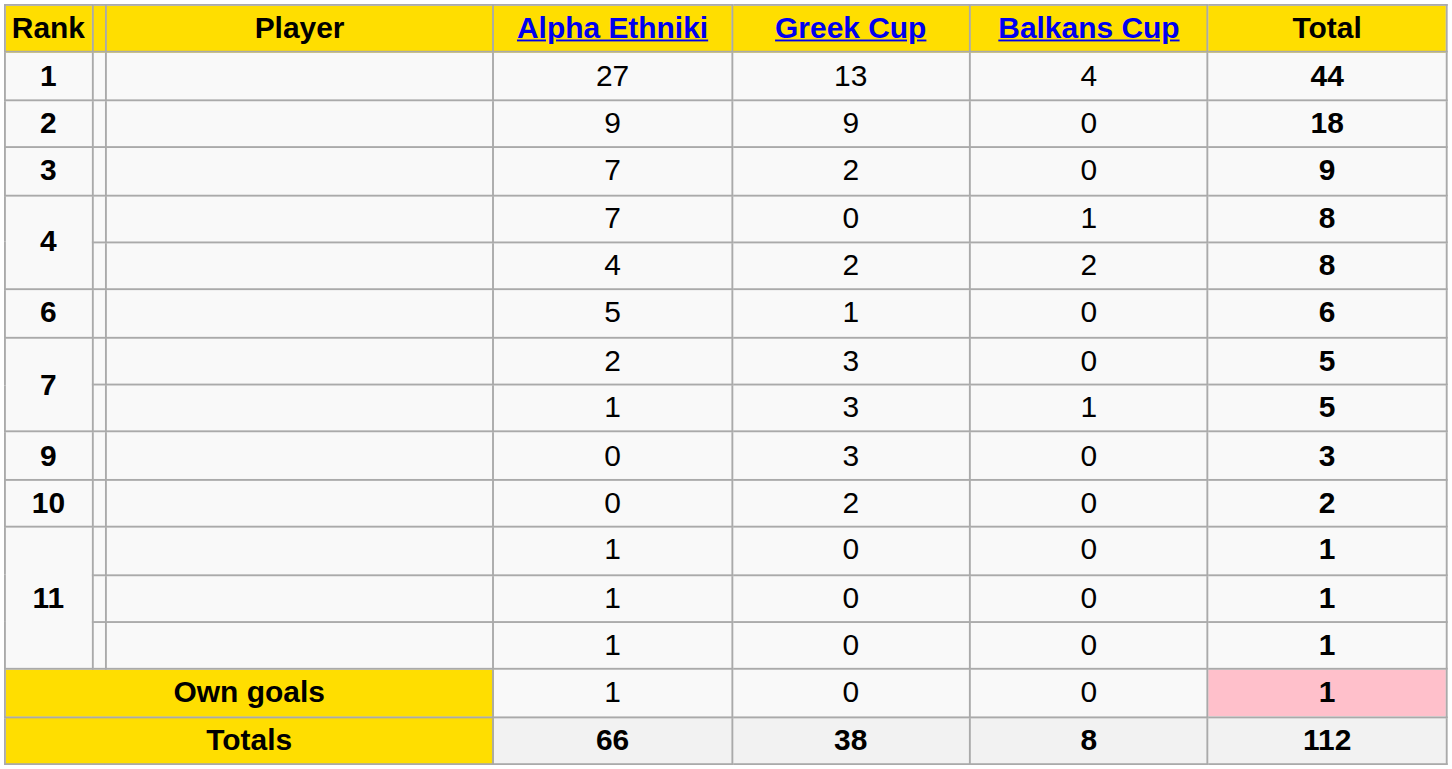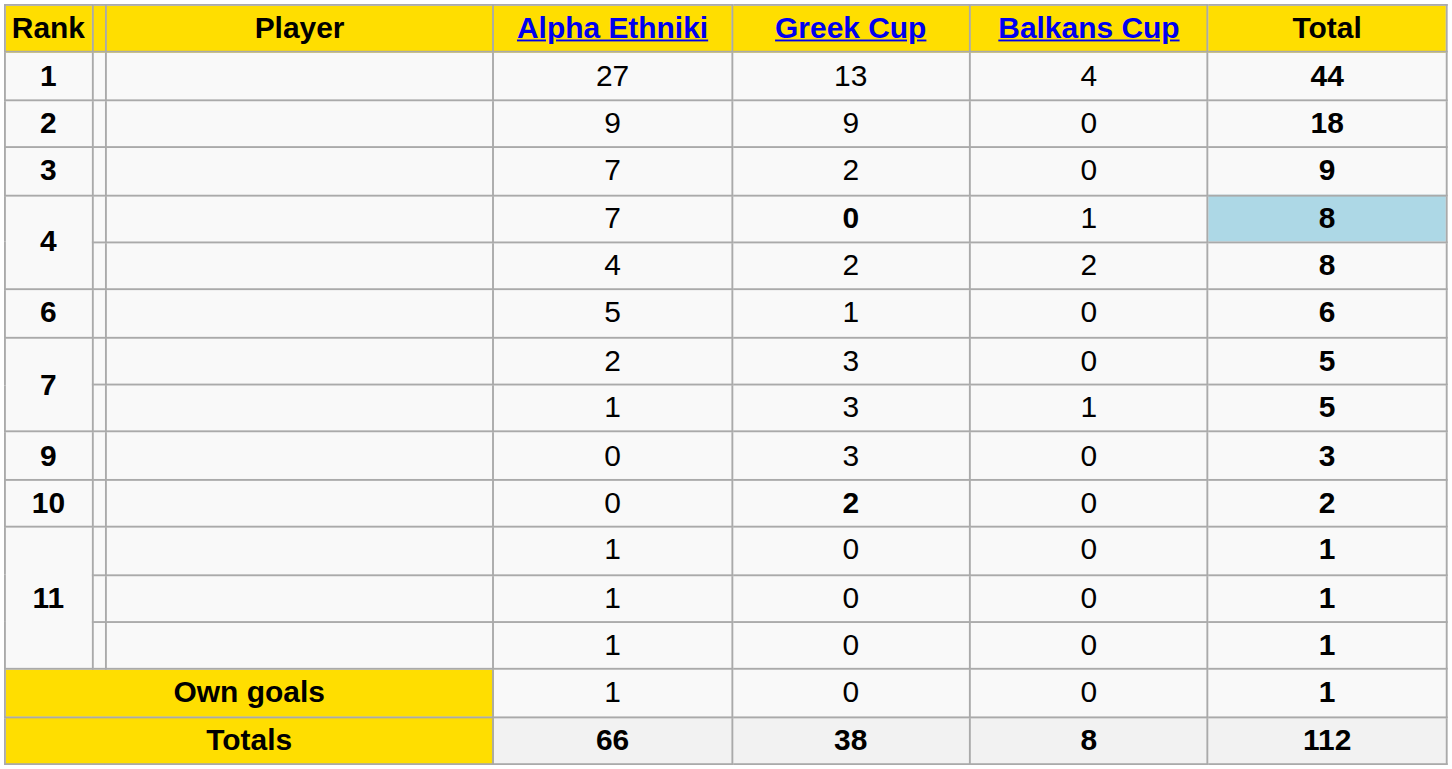(851, 218) normal -> (851, 218) bold
(1327, 218) no background -> (1327, 218) lightblue background
(851, 502) normal -> (851, 502) bold
(1327, 692) pink background -> (1327, 692) no background
